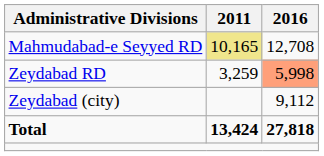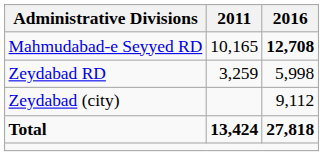(234, 45) khaki background -> (234, 45) no background
(290, 45) normal -> (290, 45) bold
(295, 73) lightsalmon background -> (295, 73) no background
